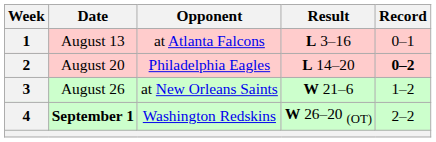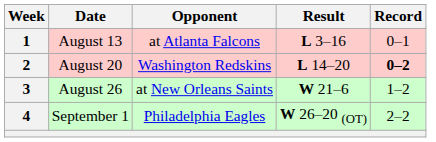(209, 65) Philadelphia Eagles -> (205, 65) Washington Redskins
(93, 116) bold -> (90, 116) normal
(209, 116) Washington Redskins -> (205, 116) Philadelphia Eagles
